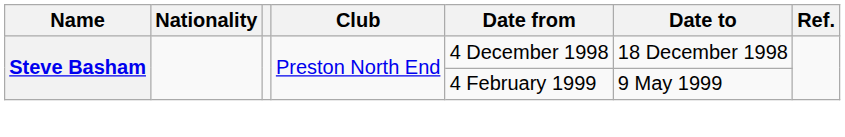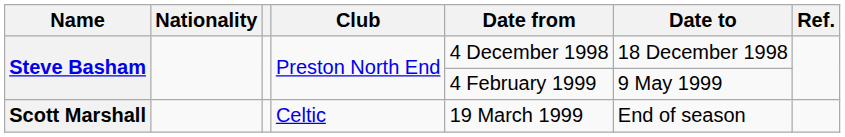+ row: (78, 115)
